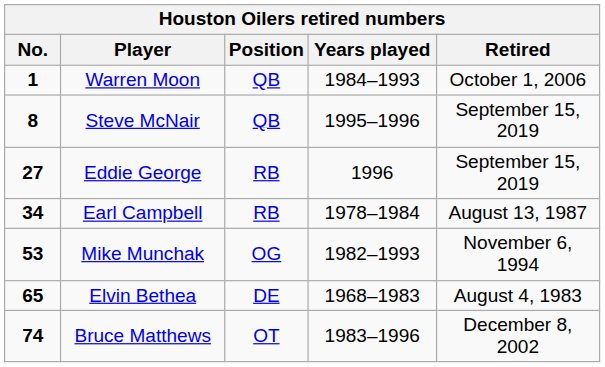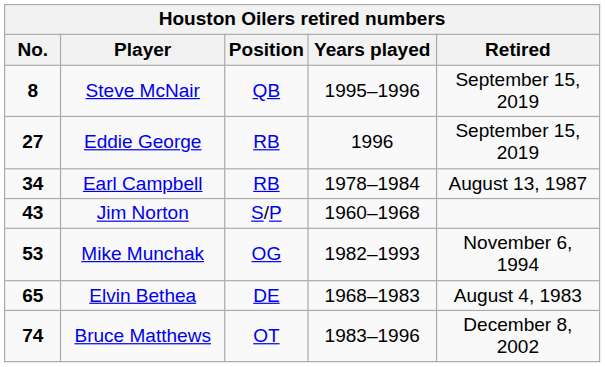- row: (143, 79)
+ row: (143, 213)
